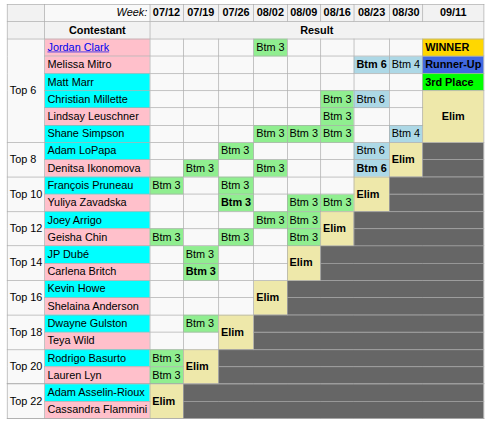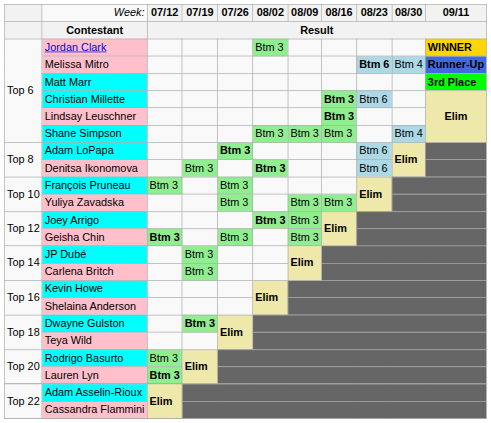(337, 99) normal -> (339, 99) bold
(337, 116) normal -> (339, 116) bold
(235, 151) normal -> (235, 151) bold
(270, 168) normal -> (270, 168) bold
(372, 168) bold -> (373, 168) normal
(236, 202) bold -> (234, 202) normal
(270, 220) normal -> (270, 220) bold
(166, 237) normal -> (165, 237) bold
(201, 271) bold -> (199, 271) normal
(200, 323) normal -> (200, 323) bold
(166, 375) normal -> (165, 375) bold
